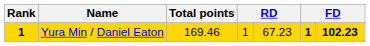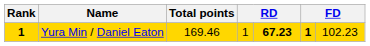(277, 32) normal -> (277, 32) bold
(340, 32) bold -> (340, 32) normal
